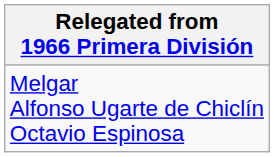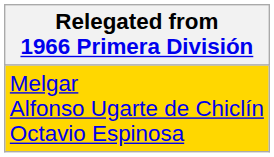(137, 108) no background -> (137, 108) gold background
